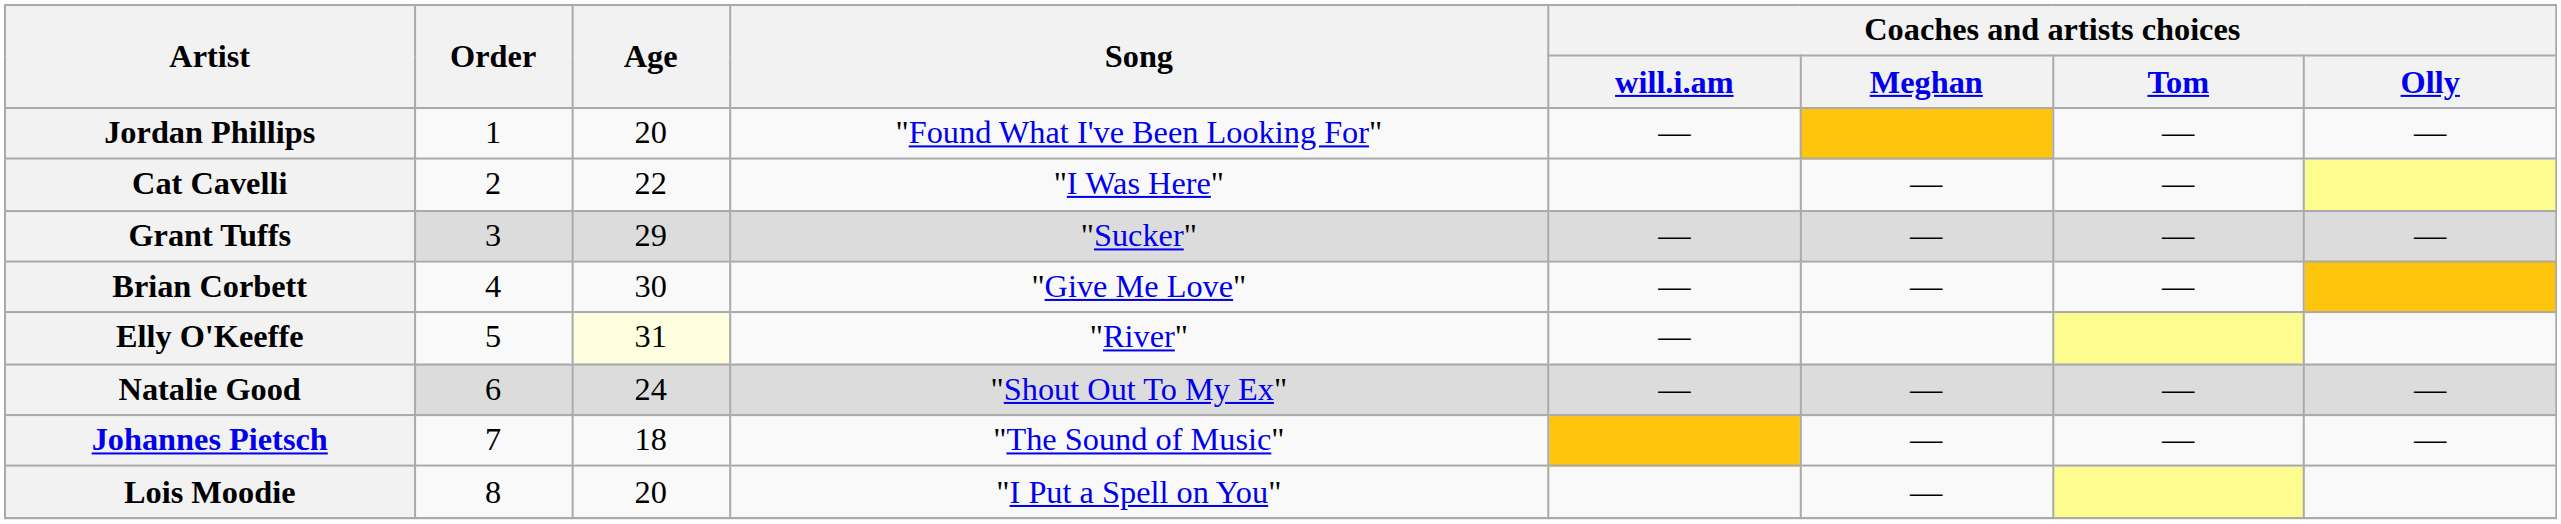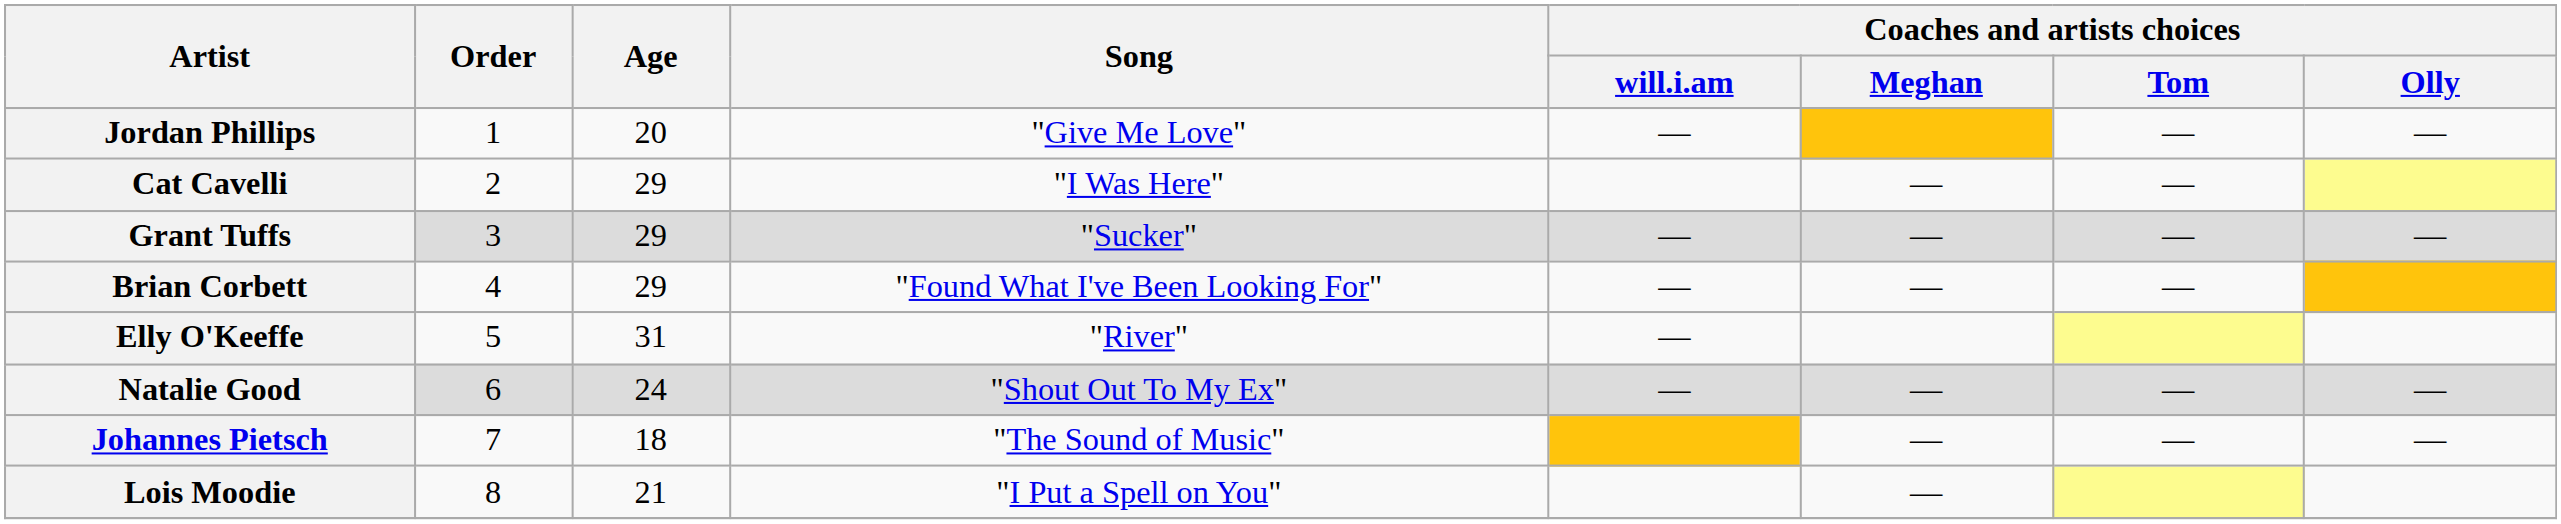(1139, 132) "Found What I've Been Looking For" -> (1139, 132) "Give Me Love"
(651, 183) 22 -> (651, 183) 29
(651, 286) 30 -> (651, 286) 29
(1139, 286) "Give Me Love" -> (1139, 286) "Found What I've Been Looking For"
(651, 337) lightyellow background -> (651, 337) no background
(651, 491) 20 -> (651, 491) 21
